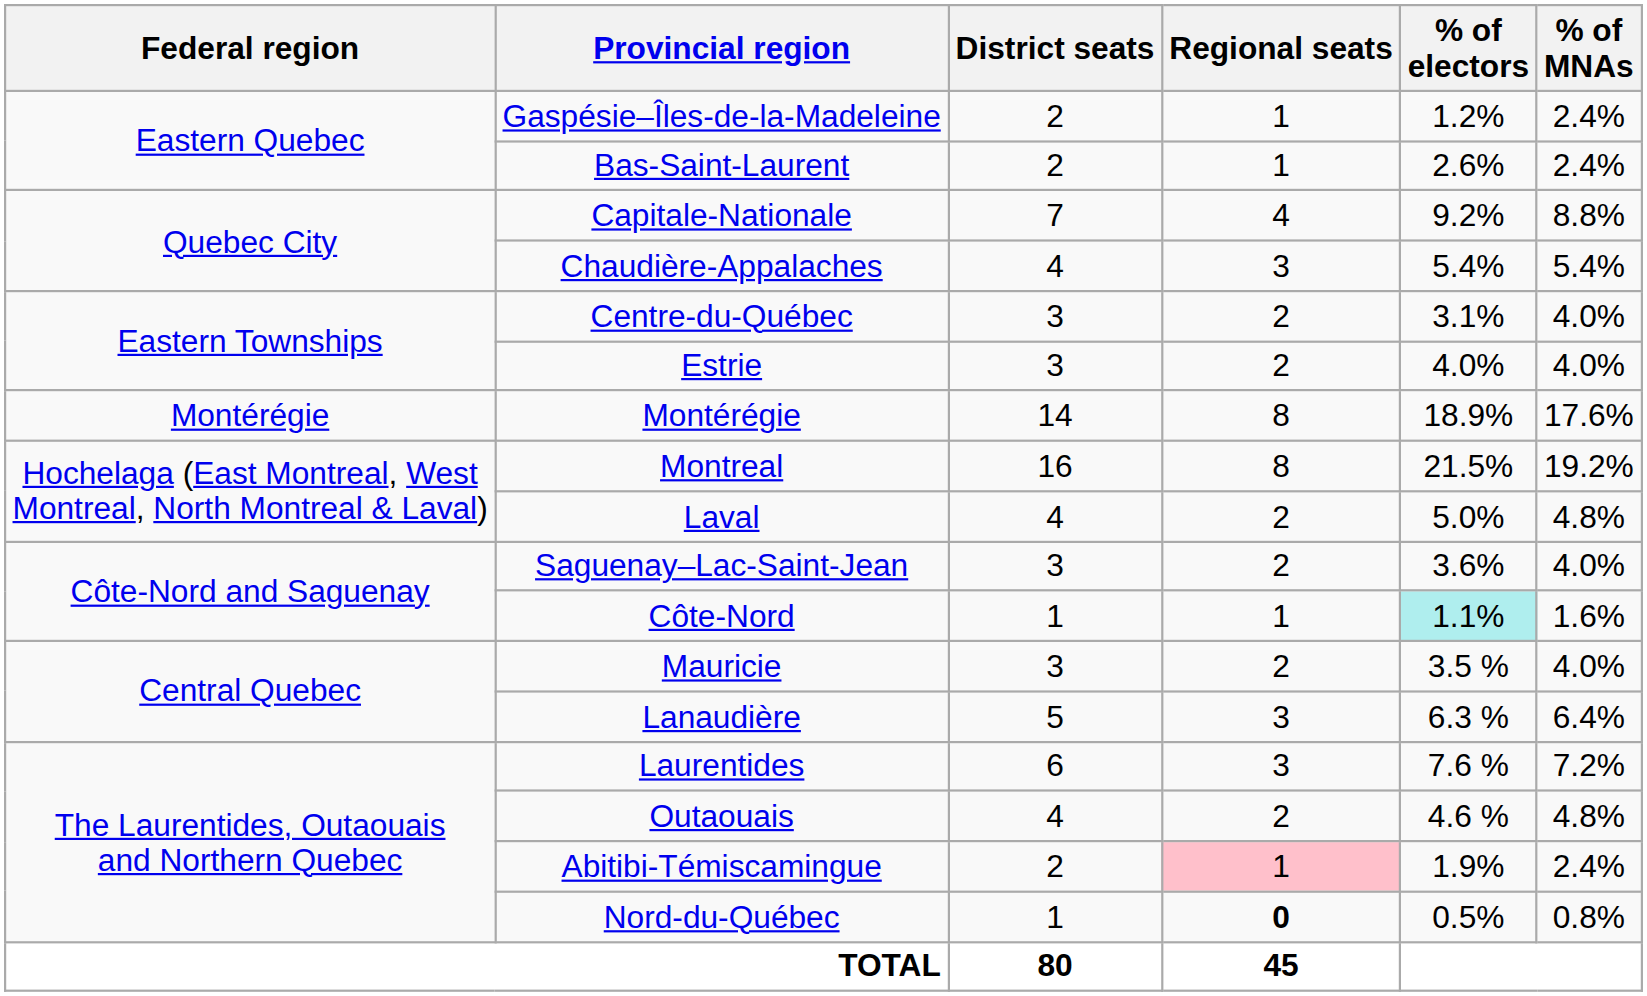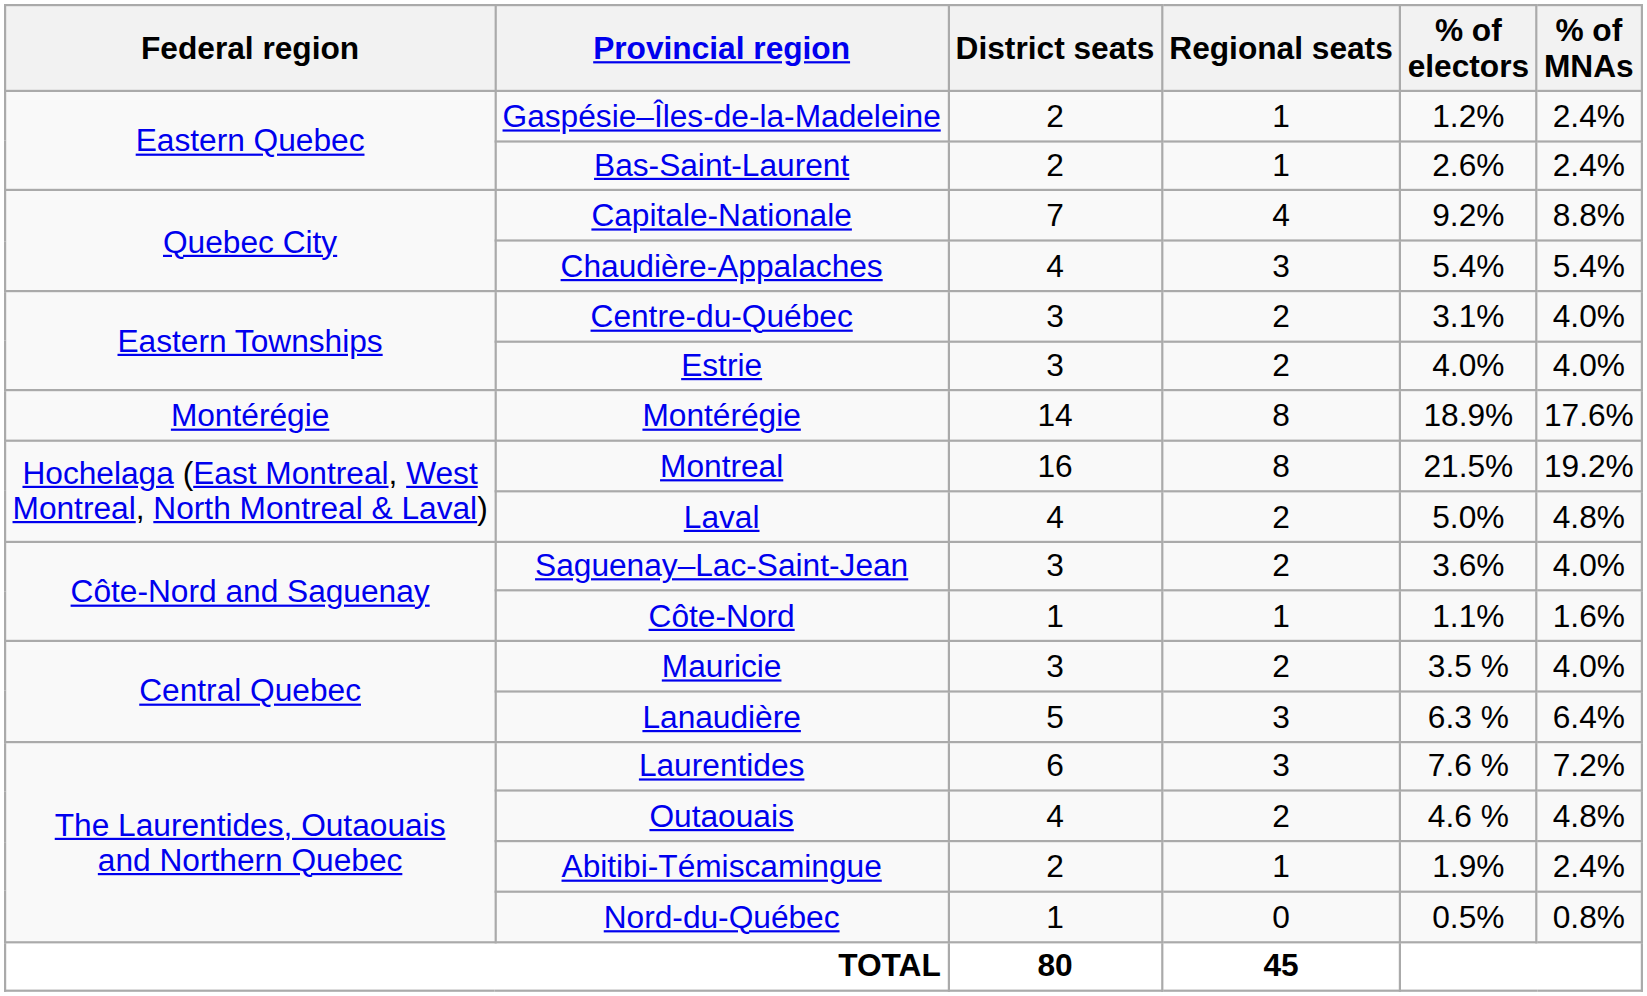(1468, 616) paleturquoise background -> (1468, 616) no background
(1281, 867) pink background -> (1281, 867) no background
(1281, 917) bold -> (1281, 917) normal
